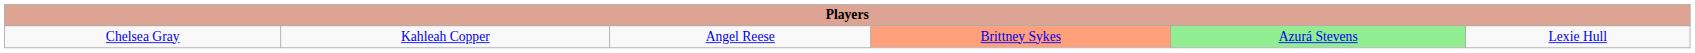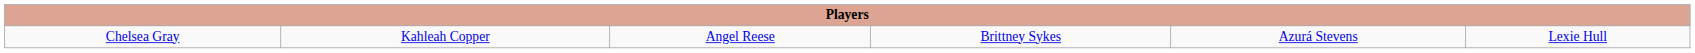(1021, 36) lightsalmon background -> (1021, 36) no background
(1318, 36) lightgreen background -> (1318, 36) no background
